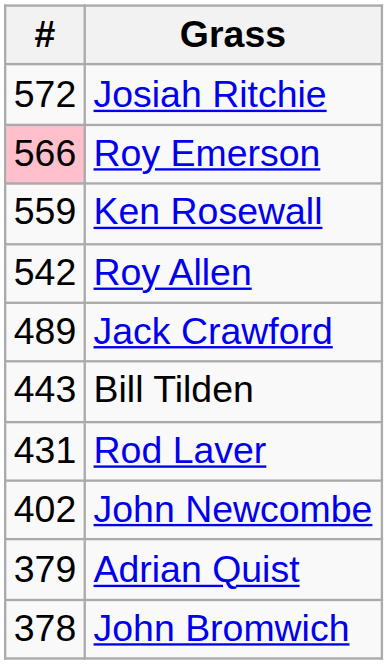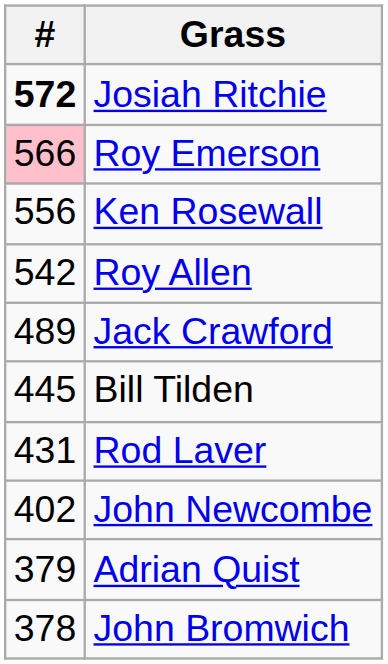(45, 94) normal -> (45, 94) bold
(45, 212) 559 -> (45, 212) 556
(45, 390) 443 -> (45, 390) 445
